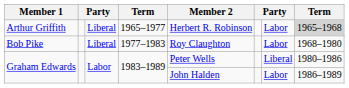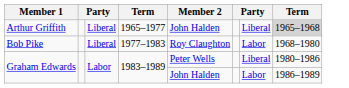(211, 28) Herbert R. Robinson -> (195, 28) John Halden
(276, 28) Labor -> (256, 28) Liberal
